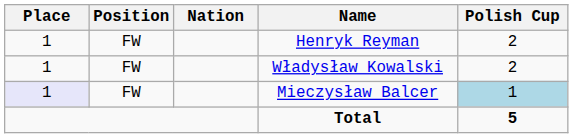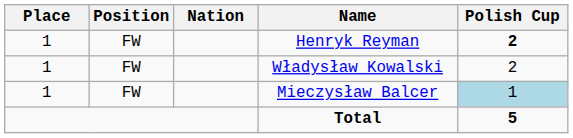(512, 43) normal -> (512, 43) bold
(47, 94) lavender background -> (47, 94) no background
